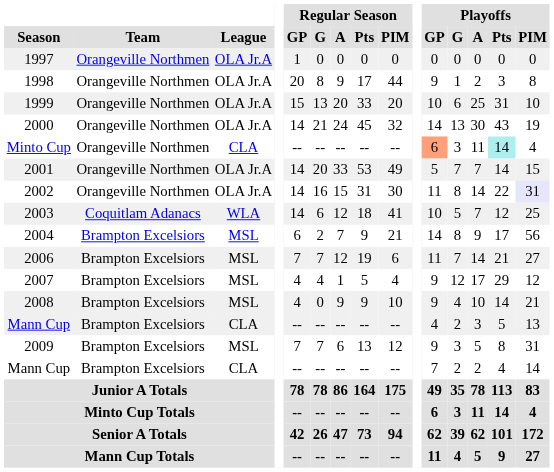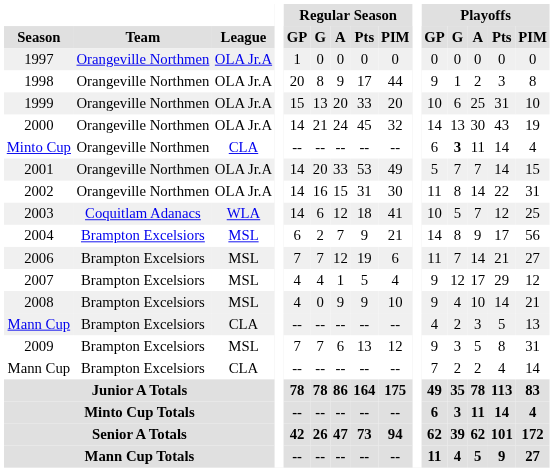(434, 147) lightsalmon background -> (434, 147) no background
(458, 147) normal -> (458, 147) bold
(502, 147) paleturquoise background -> (502, 147) no background
(533, 191) lavender background -> (533, 191) no background
